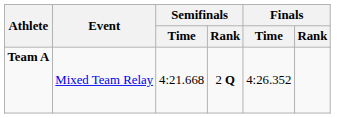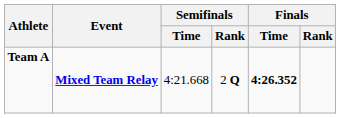(104, 80) normal -> (107, 80) bold
(269, 80) normal -> (274, 80) bold
